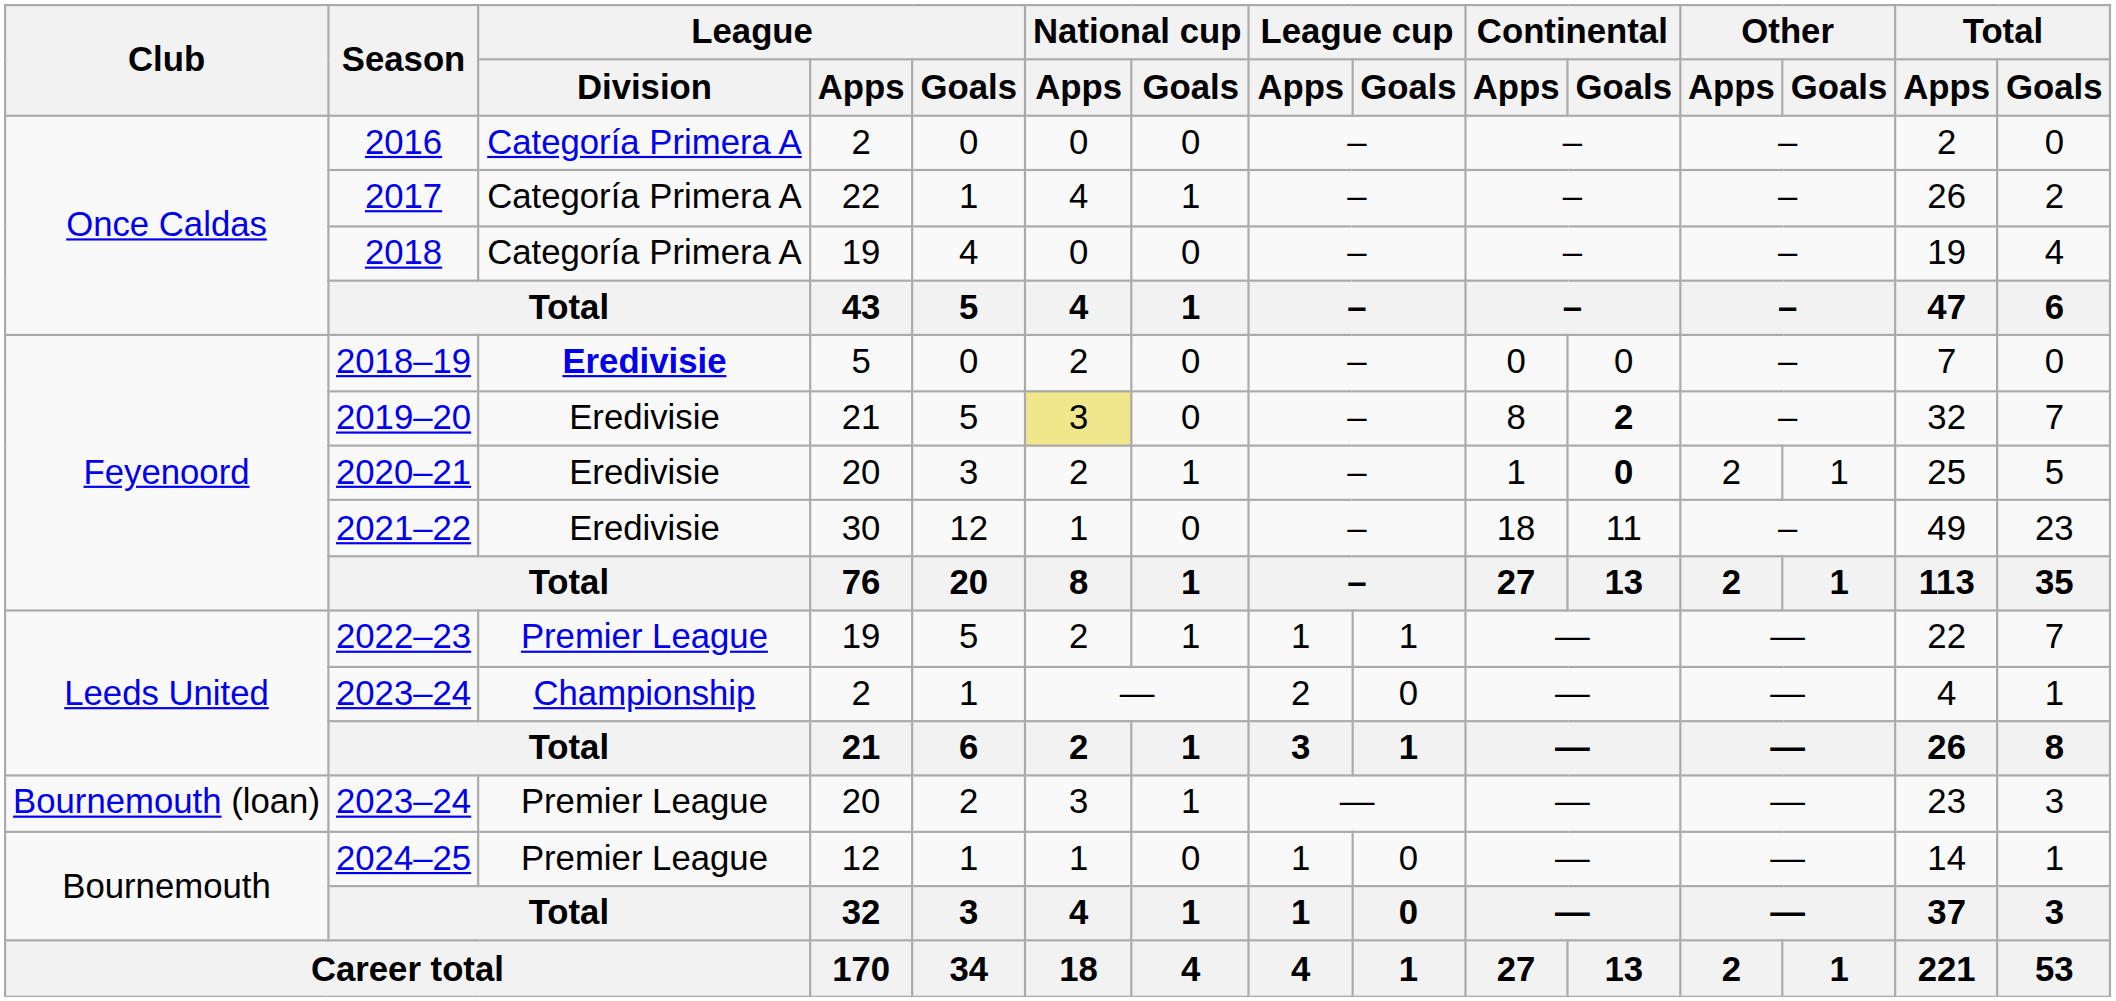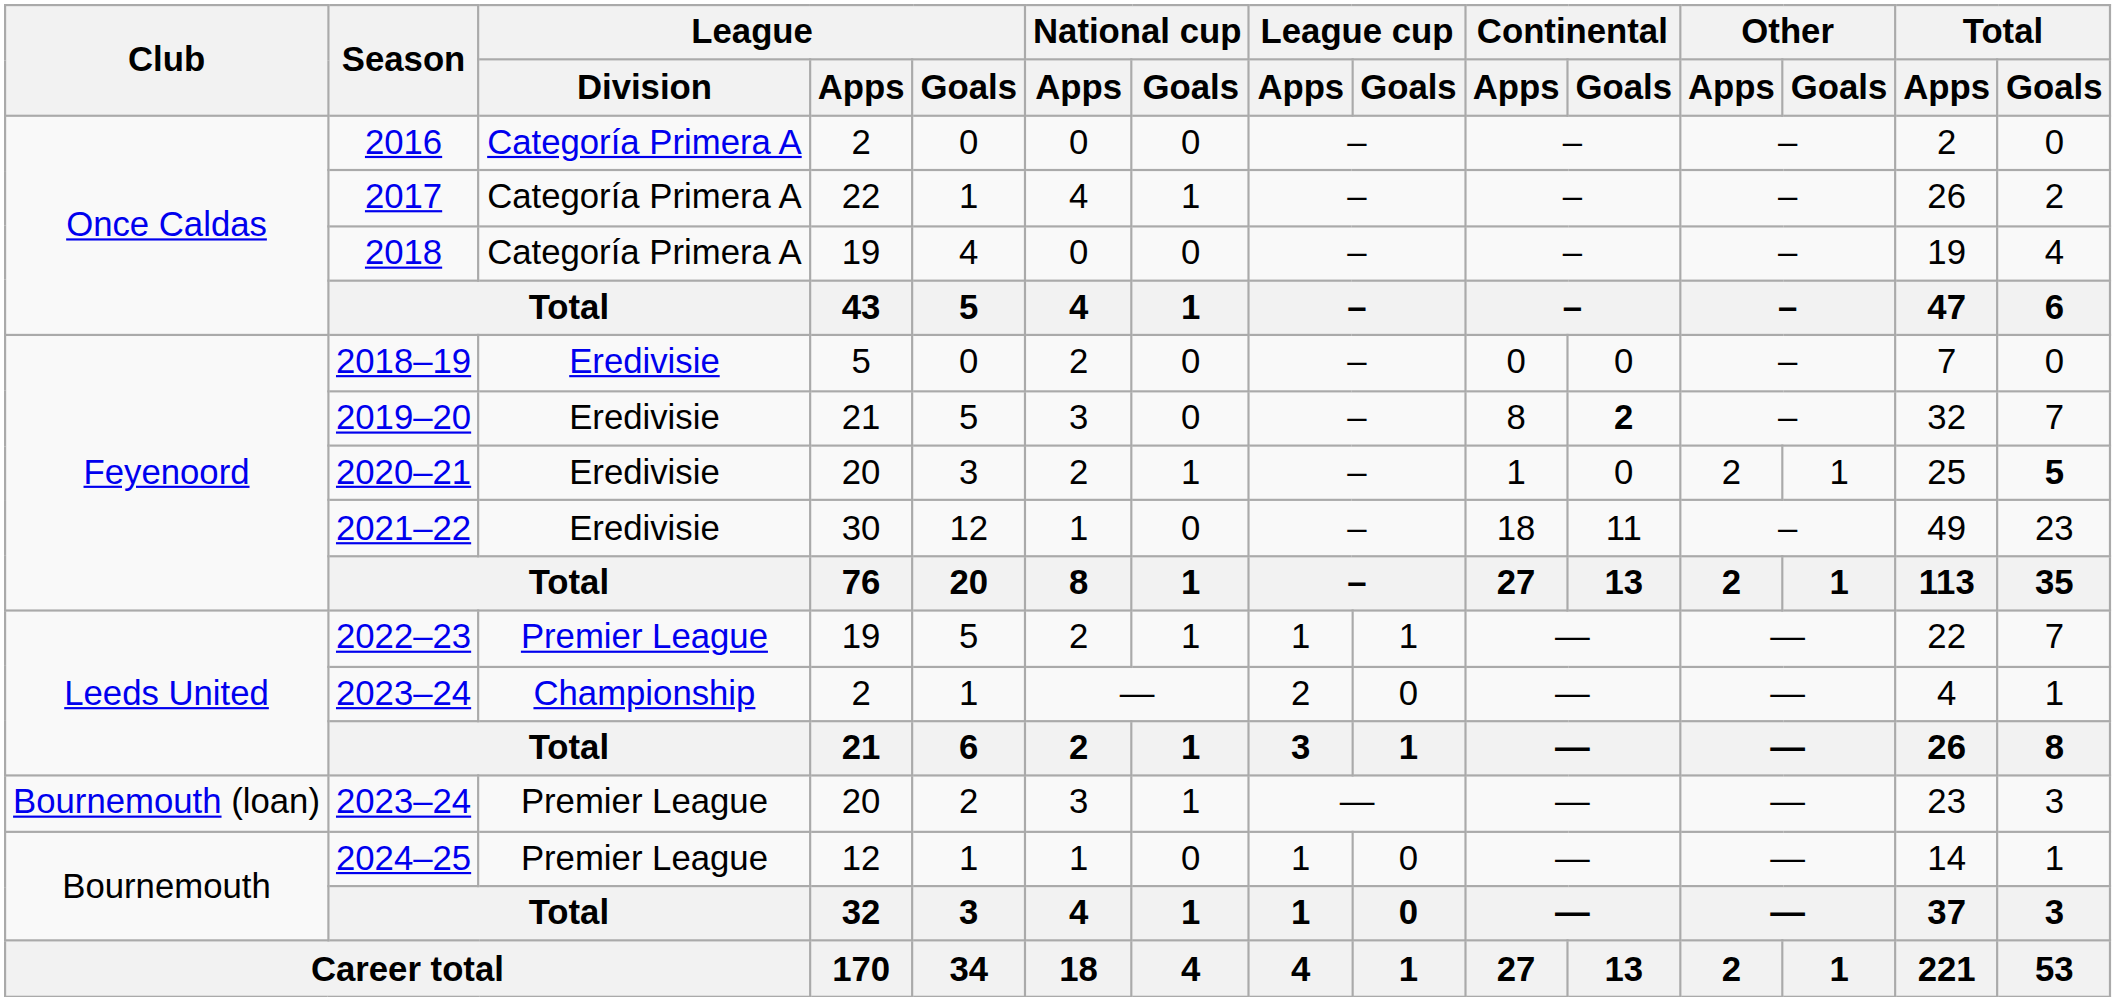(644, 362) bold -> (644, 362) normal
(1079, 417) khaki background -> (1079, 417) no background
(1624, 472) bold -> (1624, 472) normal
(2054, 472) normal -> (2054, 472) bold
